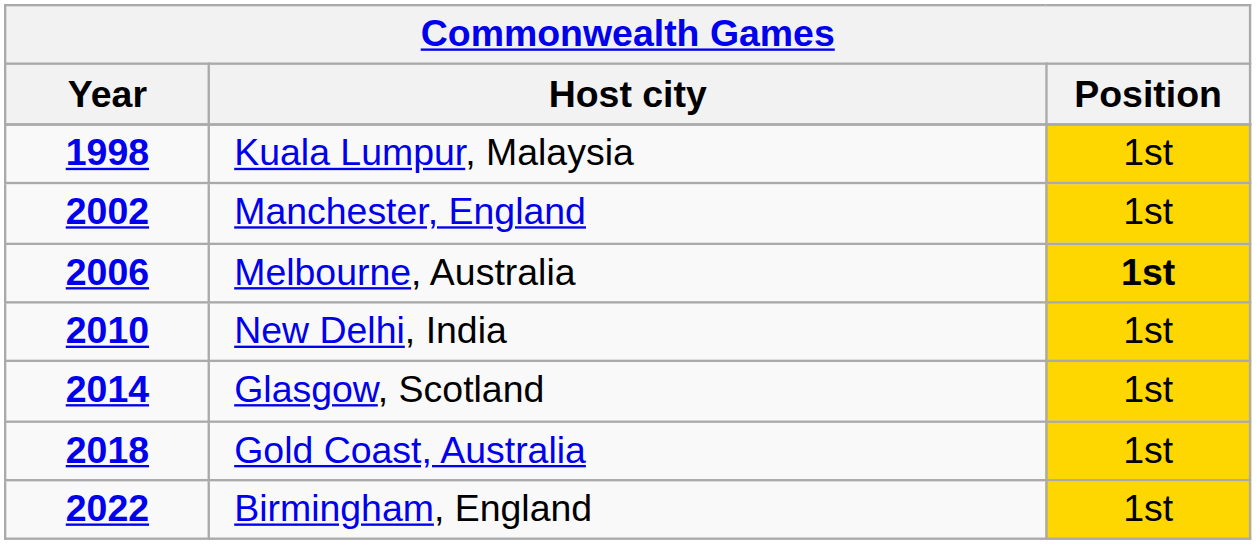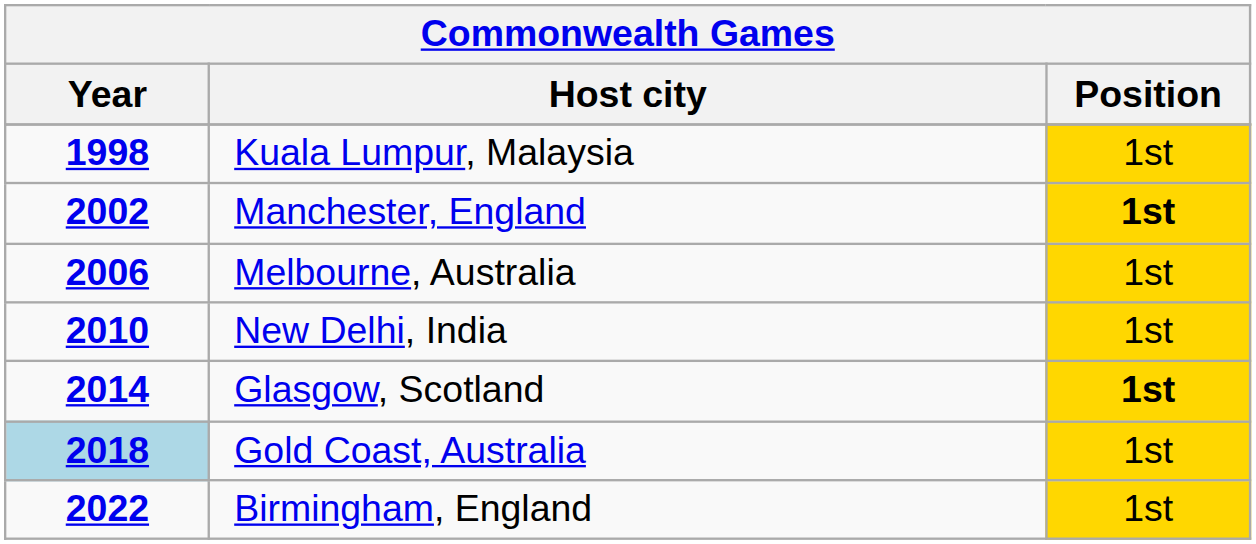(1148, 212) normal -> (1148, 212) bold
(1148, 271) bold -> (1148, 271) normal
(1148, 390) normal -> (1148, 390) bold
(107, 449) no background -> (107, 449) lightblue background
